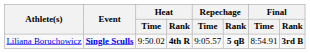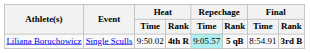(110, 41) bold -> (109, 41) normal
(208, 41) no background -> (207, 41) paleturquoise background
